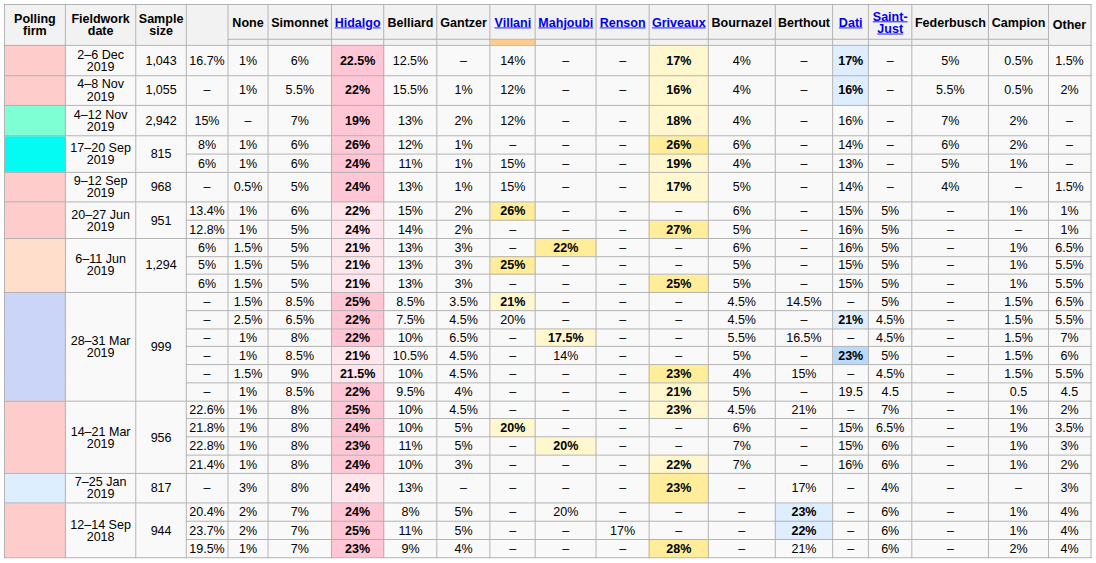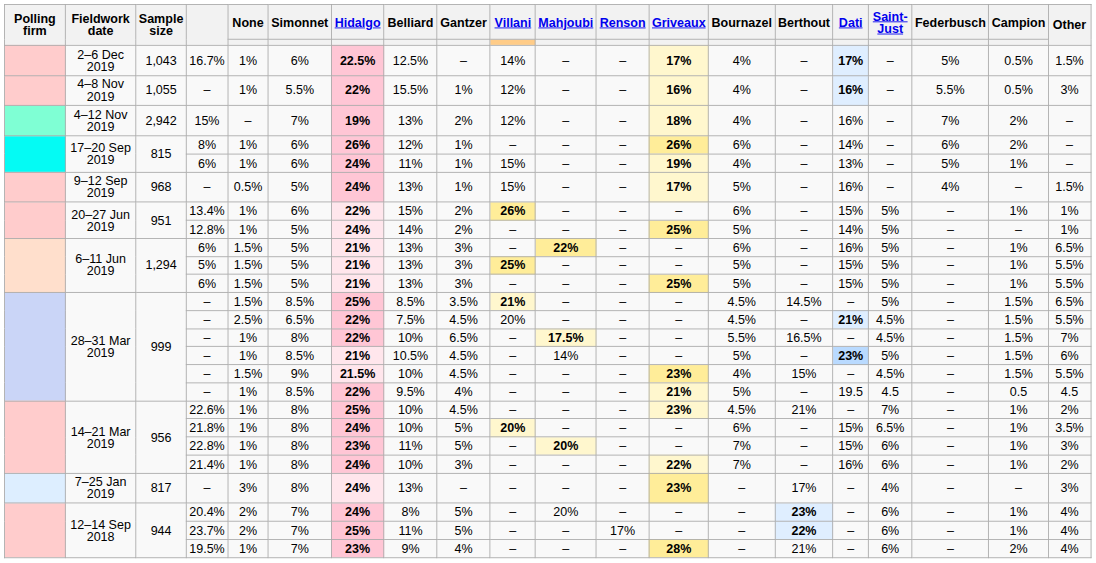(1069, 91) 2% -> (1069, 91) 3%
(851, 187) 14% -> (851, 187) 16%
(679, 230) 27% -> (679, 230) 25%
(851, 230) 16% -> (851, 230) 14%
